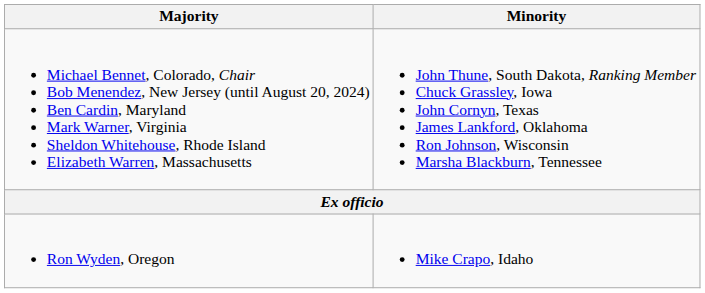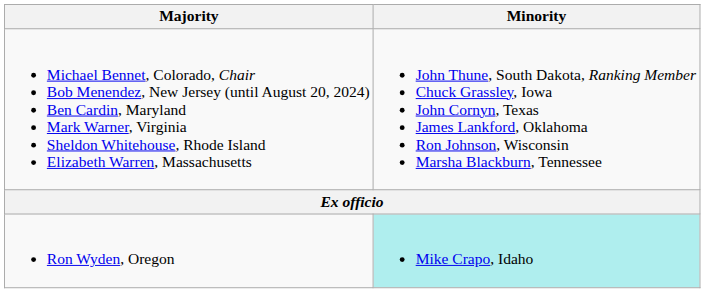(536, 259) no background -> (536, 259) paleturquoise background
